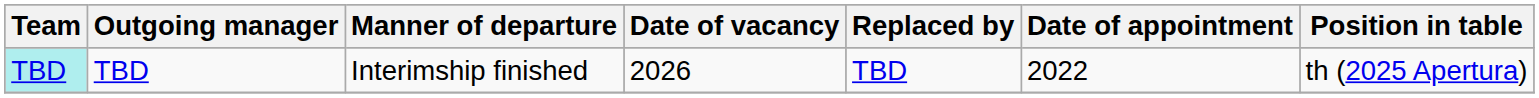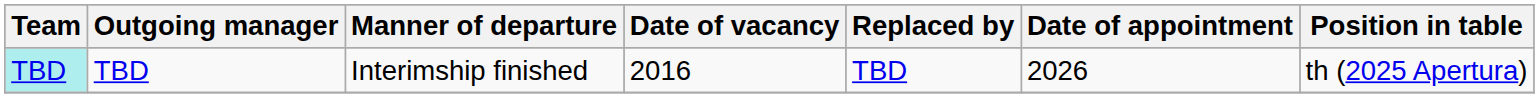(660, 69) 2026 -> (660, 69) 2016
(1058, 69) 2022 -> (1058, 69) 2026
